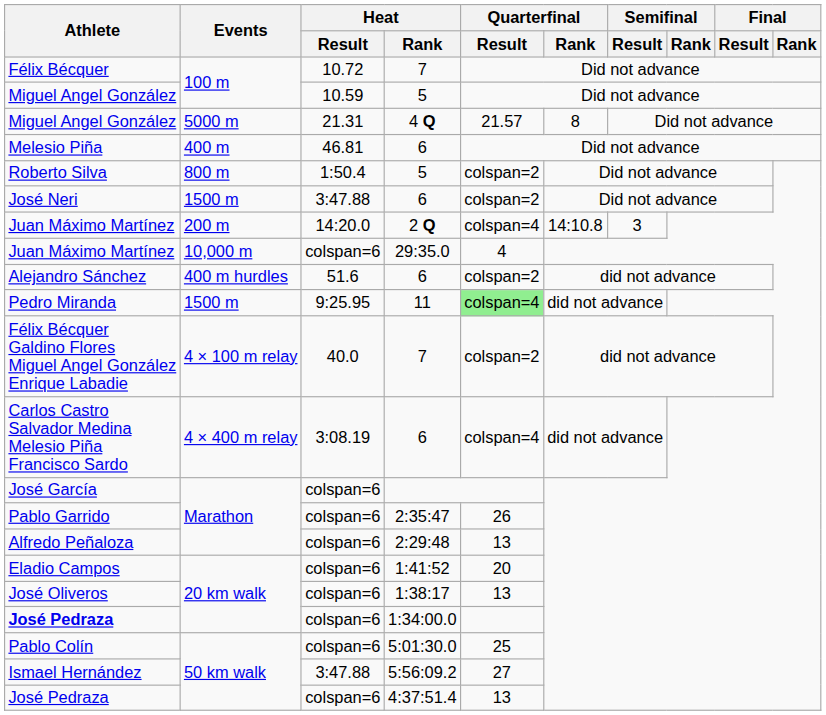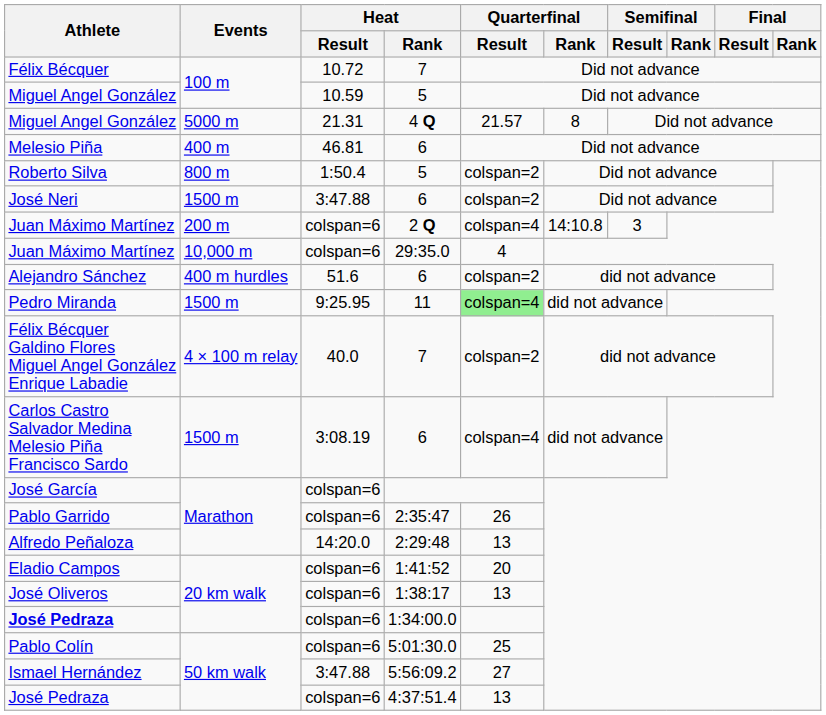(343, 225) 14:20.0 -> (343, 225) colspan=6
(241, 437) 4 × 400 m relay -> (211, 437) 1500 m
(343, 542) colspan=6 -> (343, 542) 14:20.0
